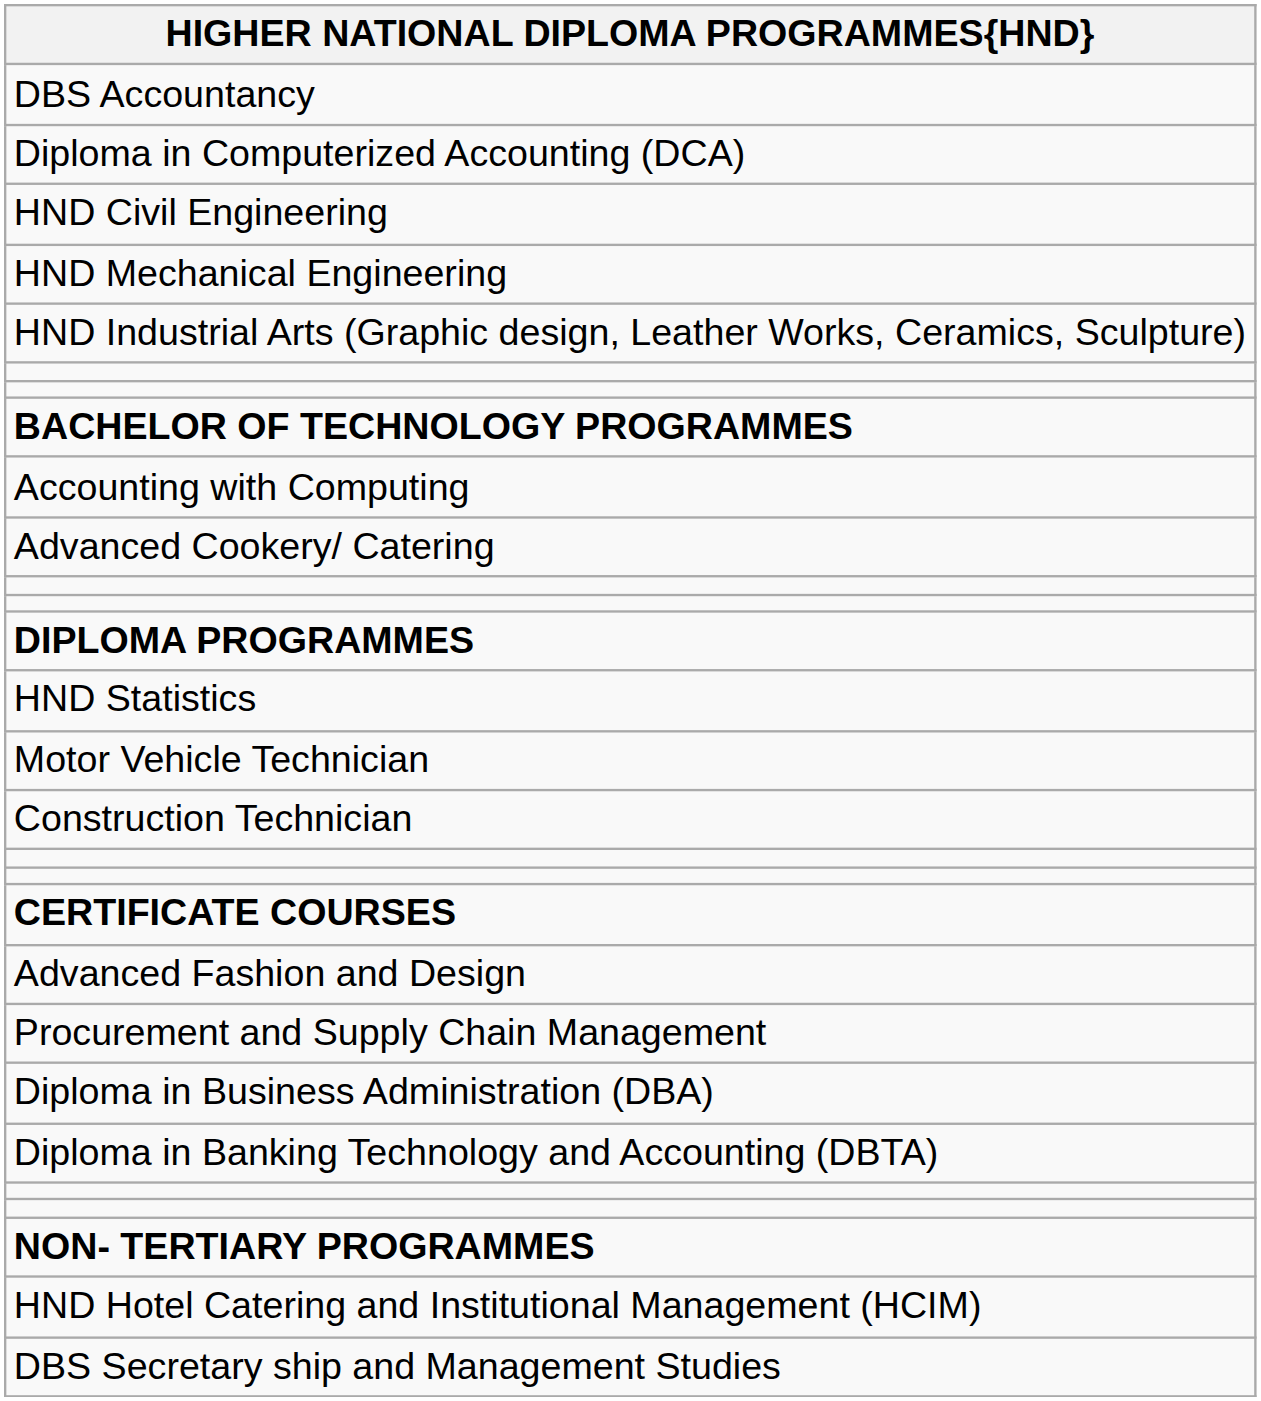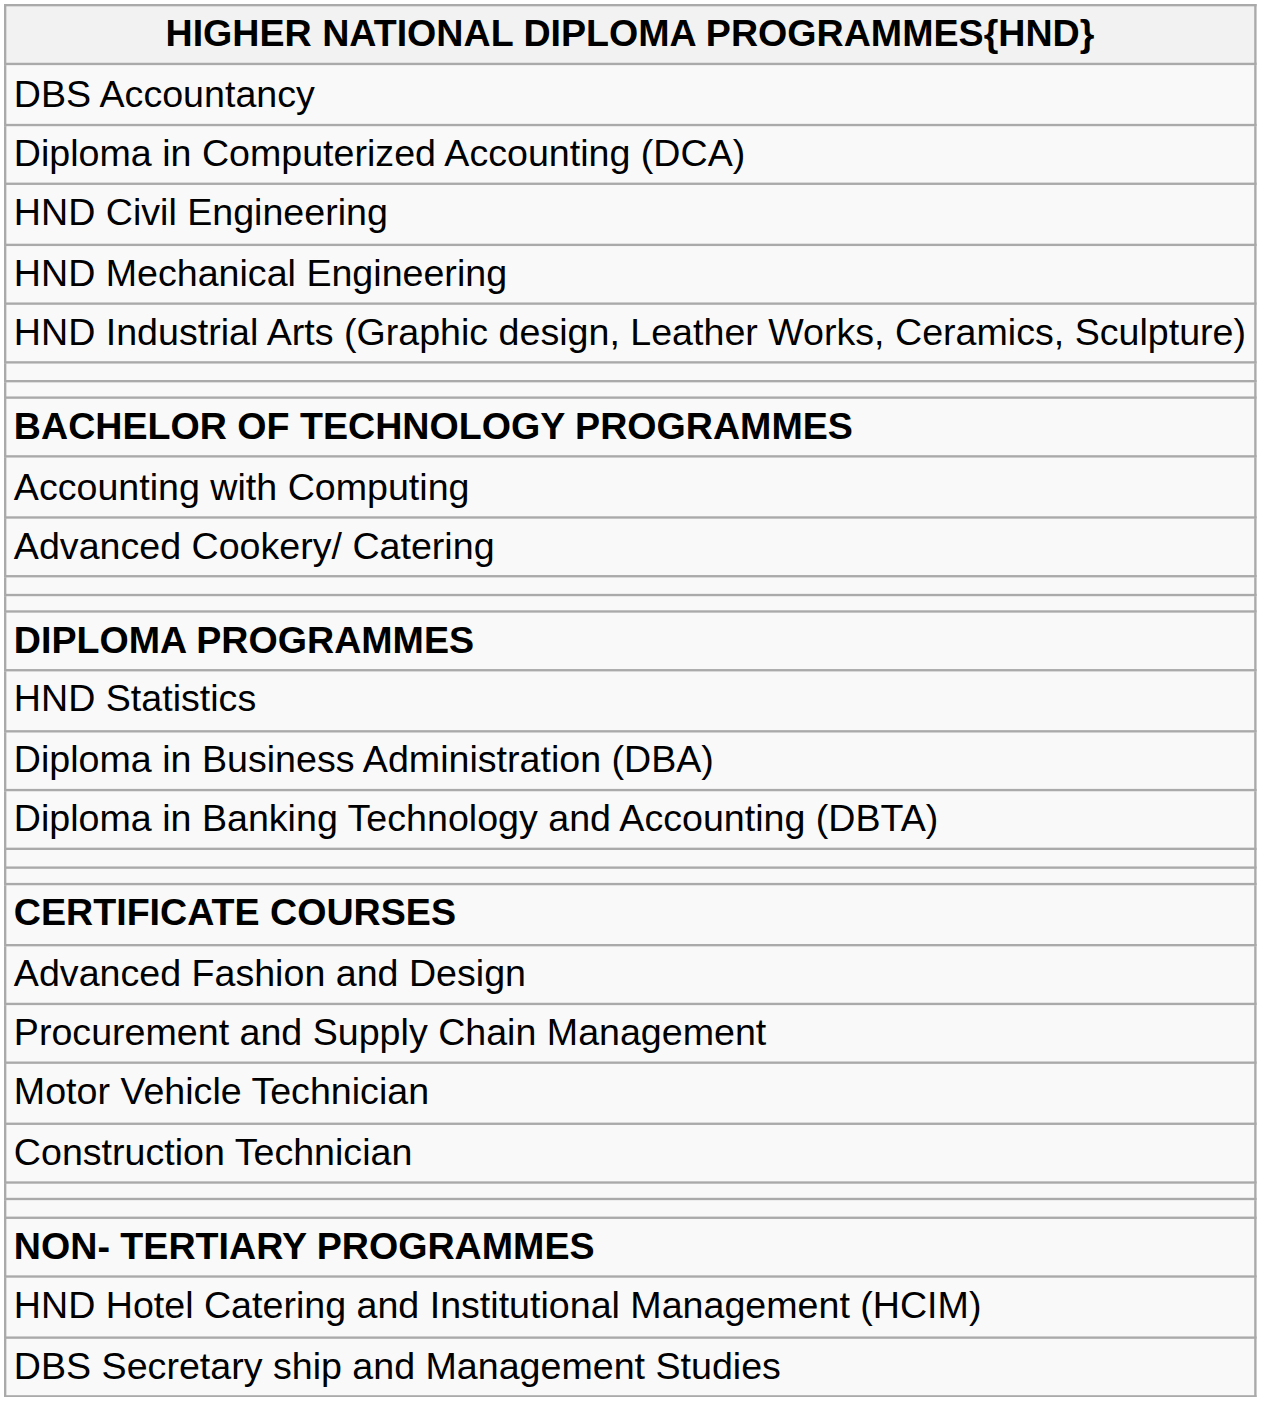(221, 759) Motor Vehicle Technician -> (364, 759) Diploma in Business Administration (DBA)
(213, 819) Construction Technician -> (476, 819) Diploma in Banking Technology and Accounting (DBTA)
(364, 1092) Diploma in Business Administration (DBA) -> (221, 1092) Motor Vehicle Technician
(476, 1152) Diploma in Banking Technology and Accounting (DBTA) -> (213, 1152) Construction Technician
